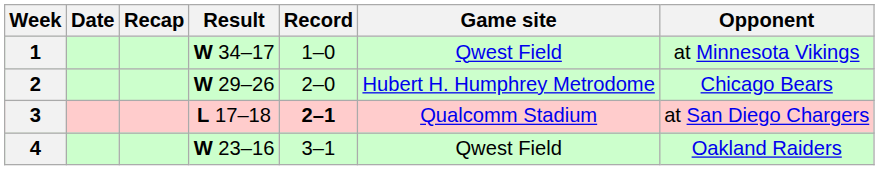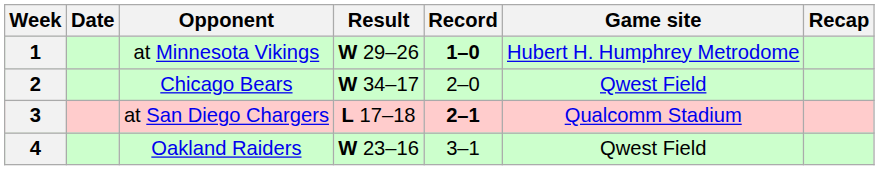columns swapped: (767, 20) <-> (154, 20)
(234, 52) W 34–17 -> (379, 52) W 29–26
(318, 52) normal -> (463, 52) bold
(509, 52) Qwest Field -> (653, 52) Hubert H. Humphrey Metrodome
(234, 84) W 29–26 -> (379, 84) W 34–17
(509, 84) Hubert H. Humphrey Metrodome -> (653, 84) Qwest Field
